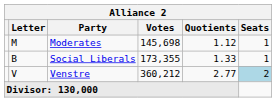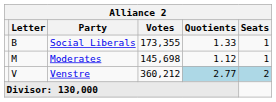rows swapped: (93, 58) <-> (76, 43)
(225, 74) no background -> (225, 74) lightblue background
